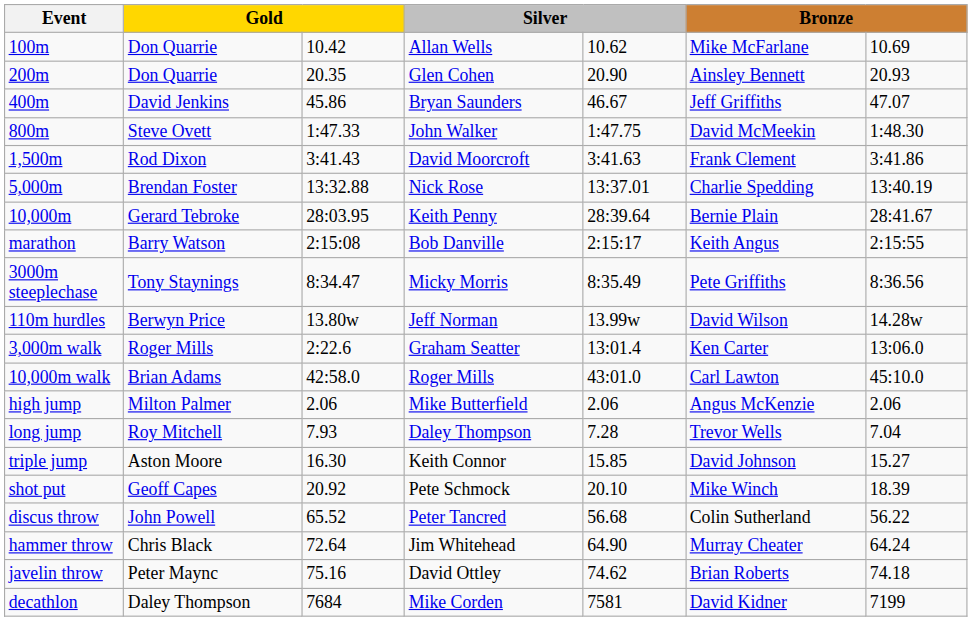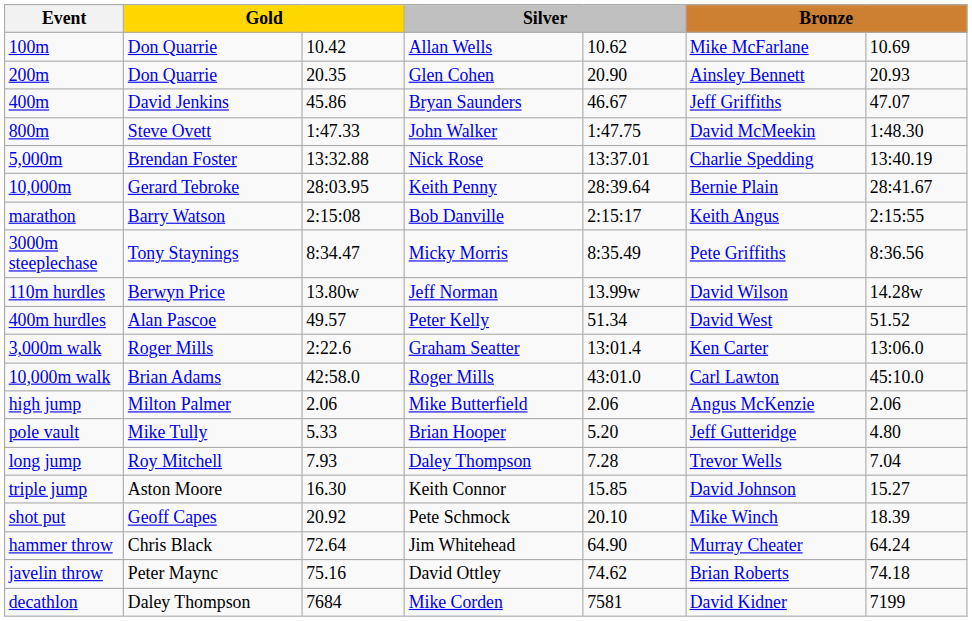- row: (36, 159)
+ row: (57, 320)
+ row: (44, 432)
- row: (54, 517)
